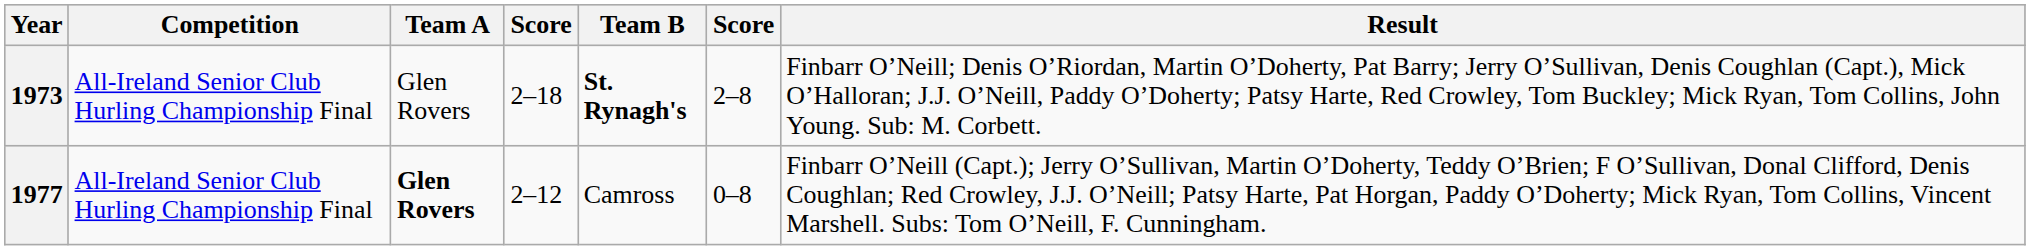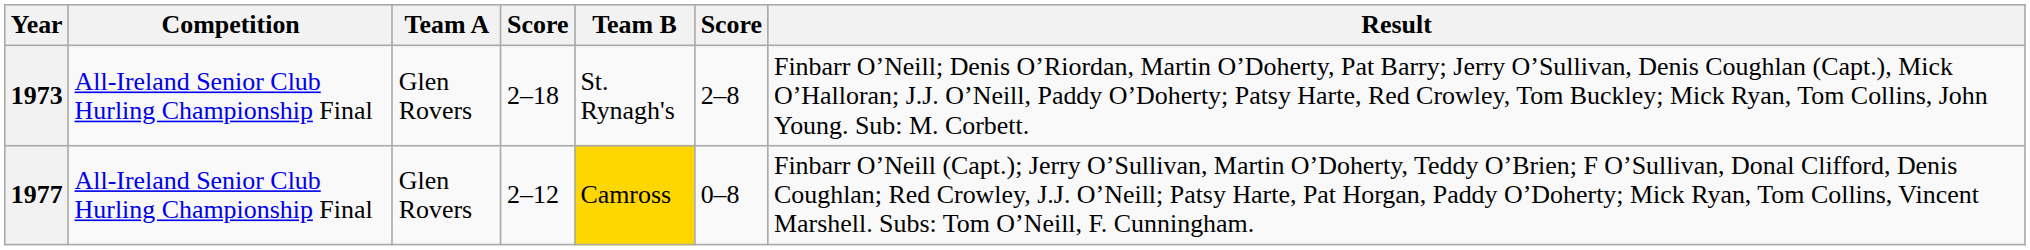(635, 95) bold -> (628, 95) normal
(436, 194) bold -> (435, 194) normal
(629, 194) no background -> (626, 194) gold background
